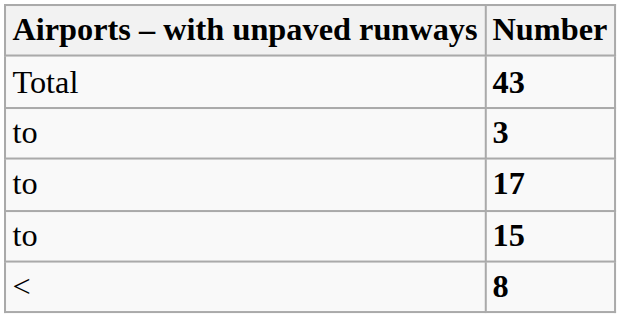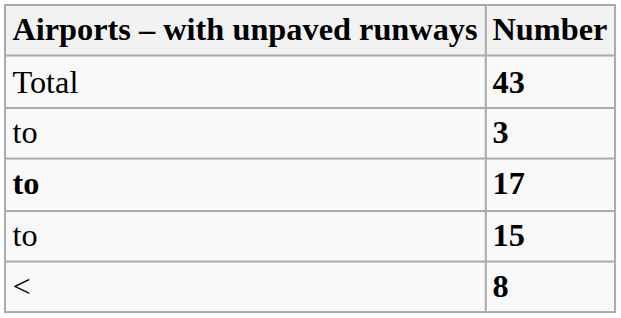(25, 183) normal -> (26, 183) bold
